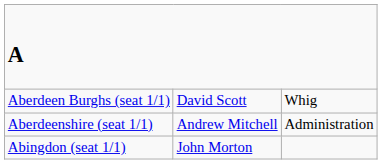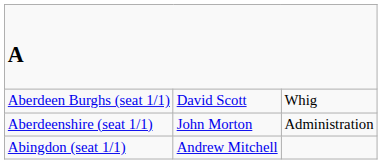(227, 124) Andrew Mitchell -> (214, 124) John Morton
(214, 147) John Morton -> (227, 147) Andrew Mitchell
